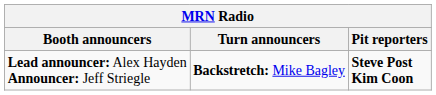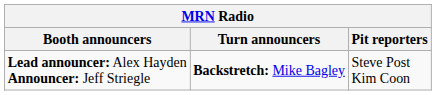(382, 70) bold -> (381, 70) normal
